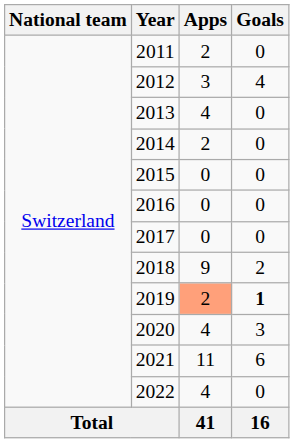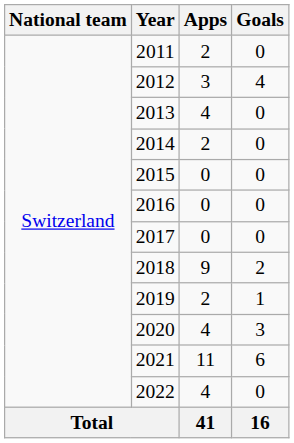(205, 298) lightsalmon background -> (205, 298) no background
(260, 298) bold -> (260, 298) normal
